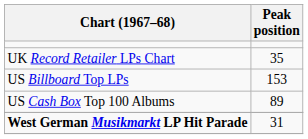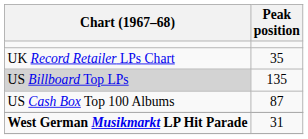(68, 79) no background -> (68, 79) lightgrey background
(277, 79) 153 -> (277, 79) 135
(277, 101) 89 -> (277, 101) 87
